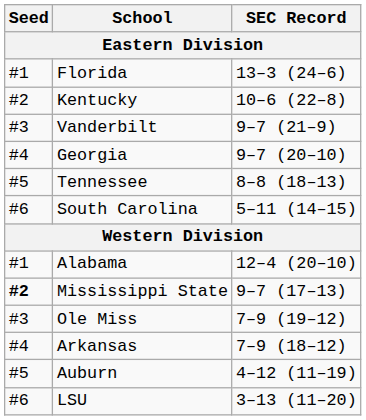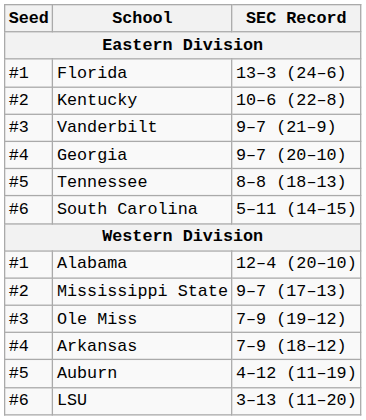(19, 292) bold -> (19, 292) normal
